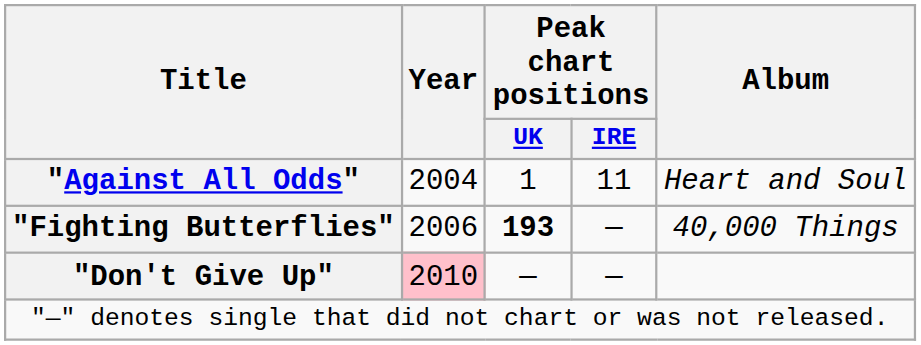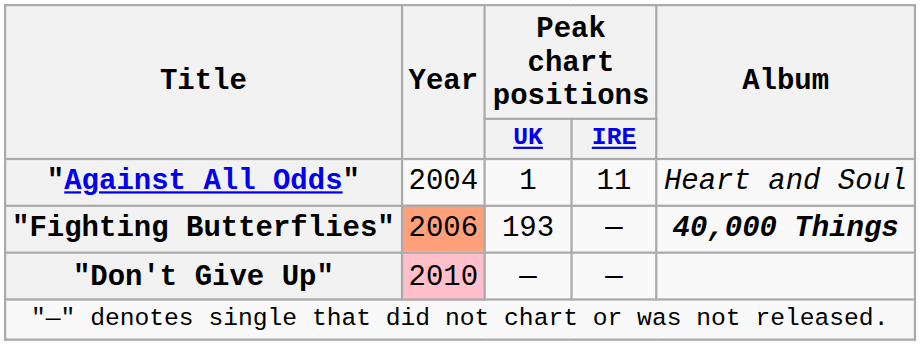(443, 229) no background -> (443, 229) lightsalmon background
(528, 229) bold -> (528, 229) normal
(786, 229) normal -> (786, 229) bold
